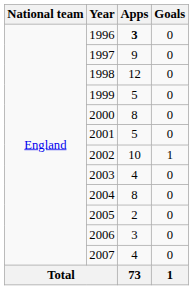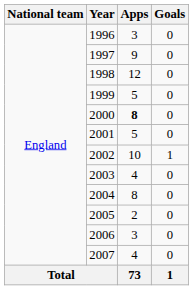(134, 34) bold -> (134, 34) normal
(134, 114) normal -> (134, 114) bold
